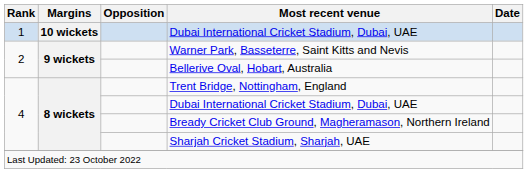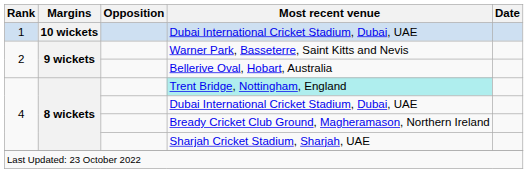(258, 86) no background -> (258, 86) paleturquoise background
